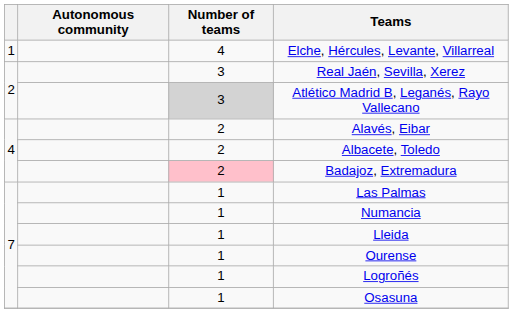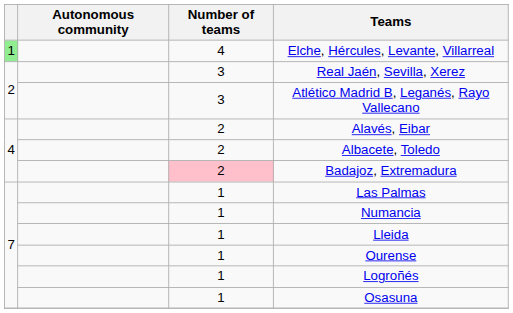(11, 51) no background -> (11, 51) lightgreen background
(221, 100) lightgrey background -> (221, 100) no background
